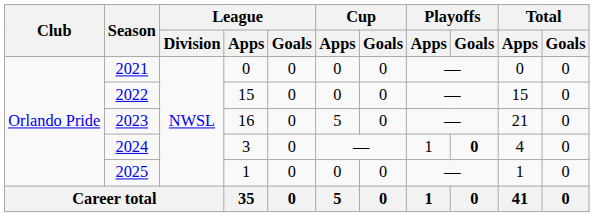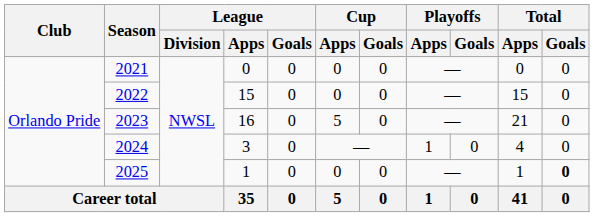(474, 146) bold -> (474, 146) normal
(566, 172) normal -> (566, 172) bold
